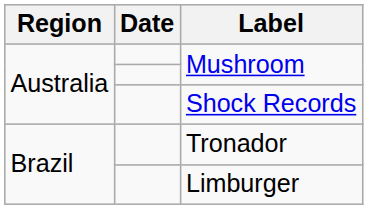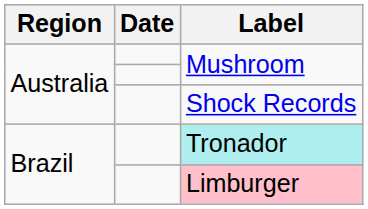(236, 143) no background -> (236, 143) paleturquoise background
(242, 183) no background -> (242, 183) pink background
